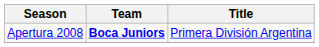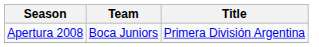(127, 33) bold -> (123, 33) normal
